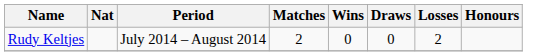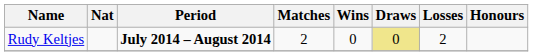(193, 39) normal -> (196, 39) bold
(391, 39) no background -> (396, 39) khaki background
